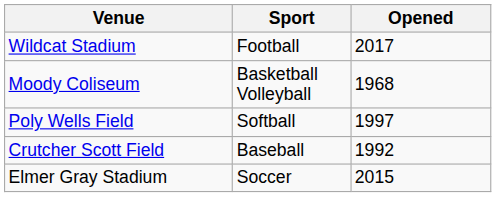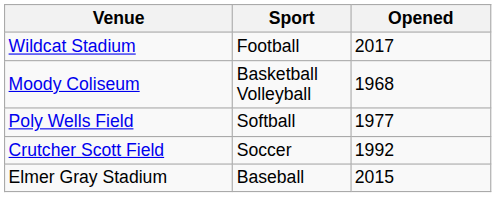(374, 121) 1997 -> (374, 121) 1977
(270, 149) Baseball -> (264, 149) Soccer
(264, 177) Soccer -> (270, 177) Baseball
